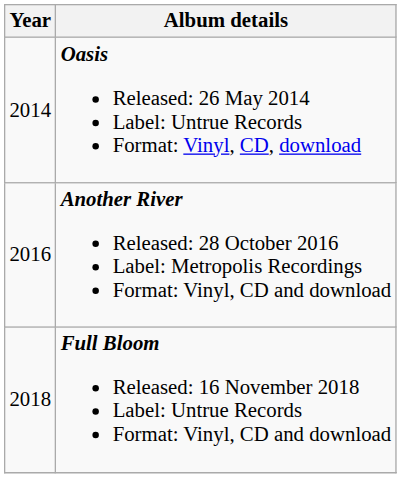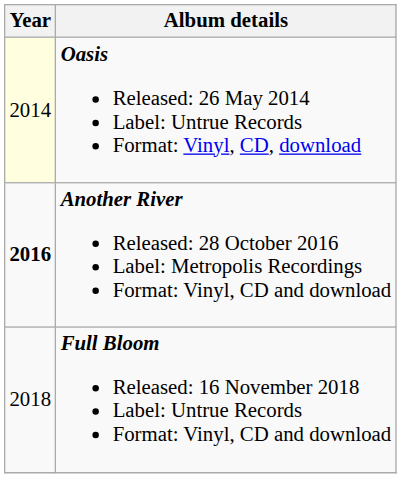(30, 109) no background -> (30, 109) lightyellow background
(30, 254) normal -> (30, 254) bold
